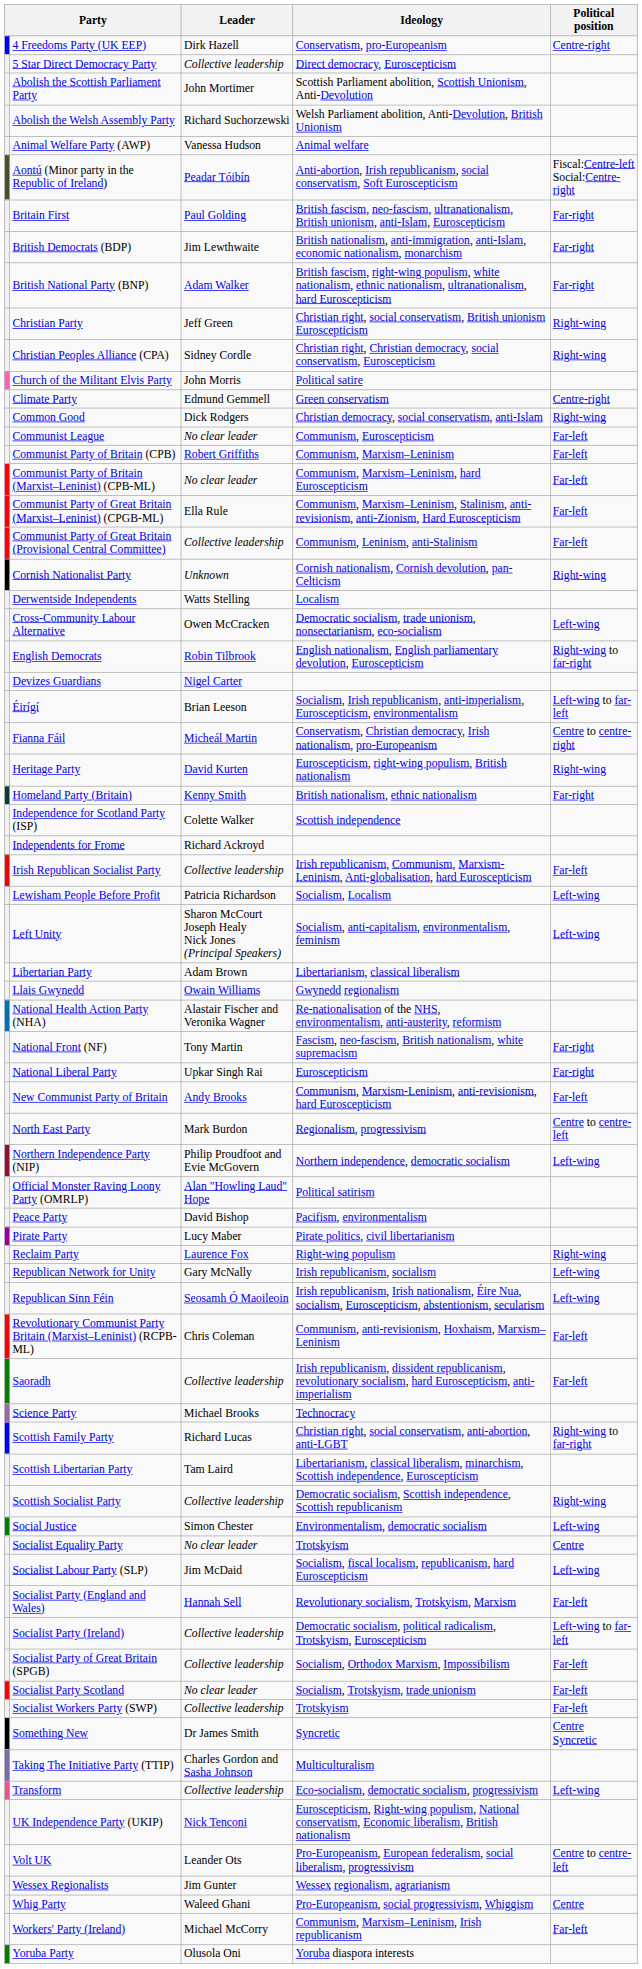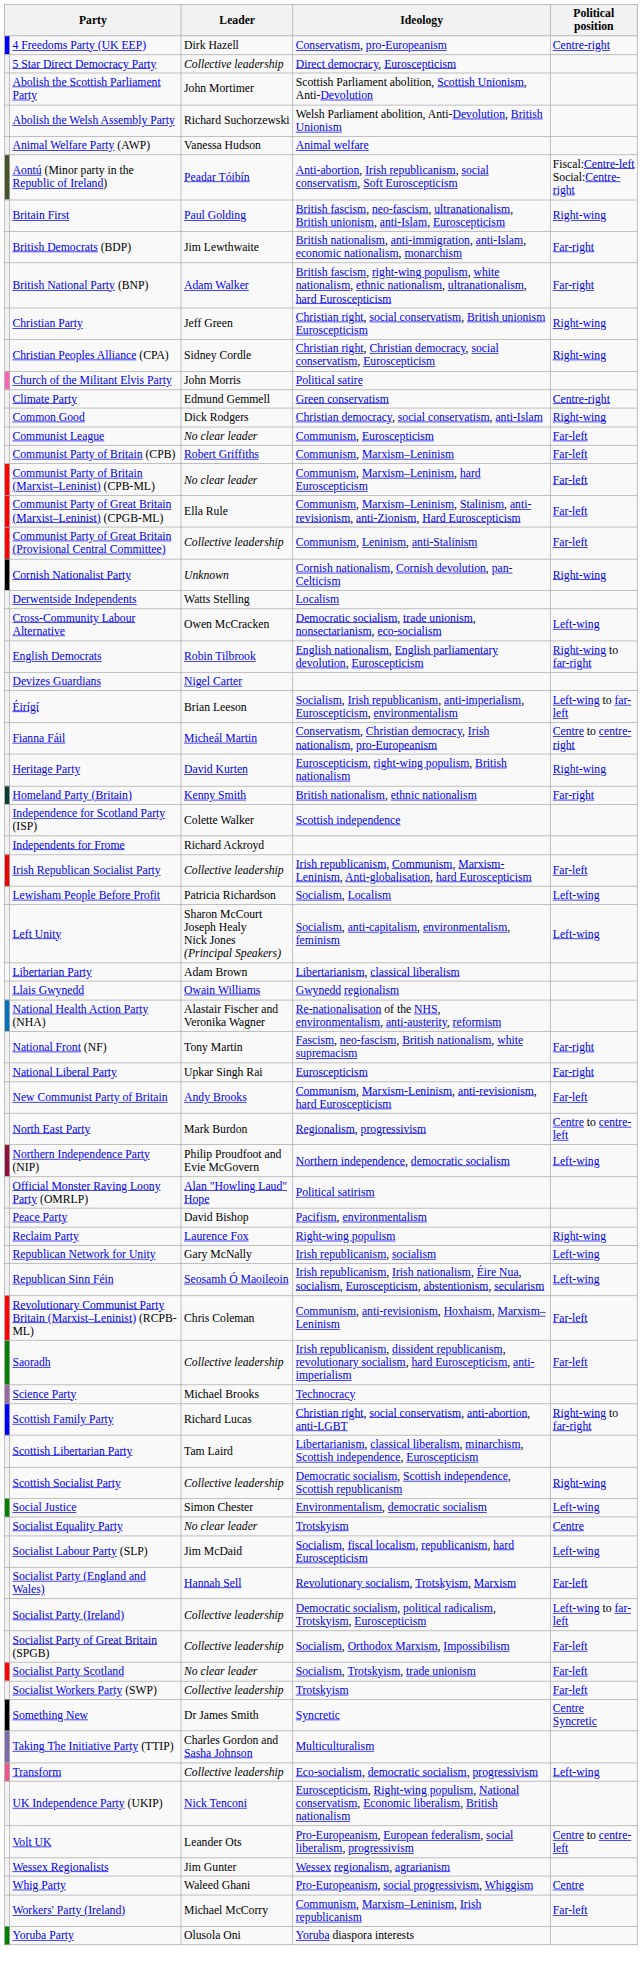(573, 215) Far-right -> (579, 215) Right-wing
- row: (40, 1236)
